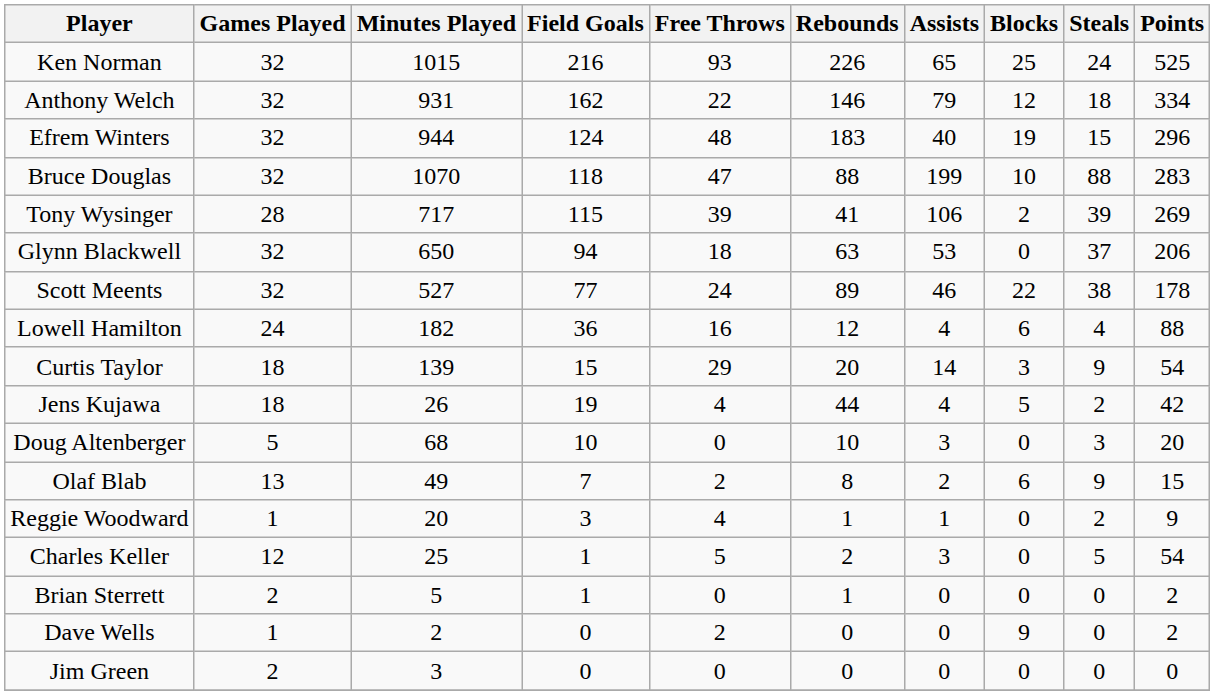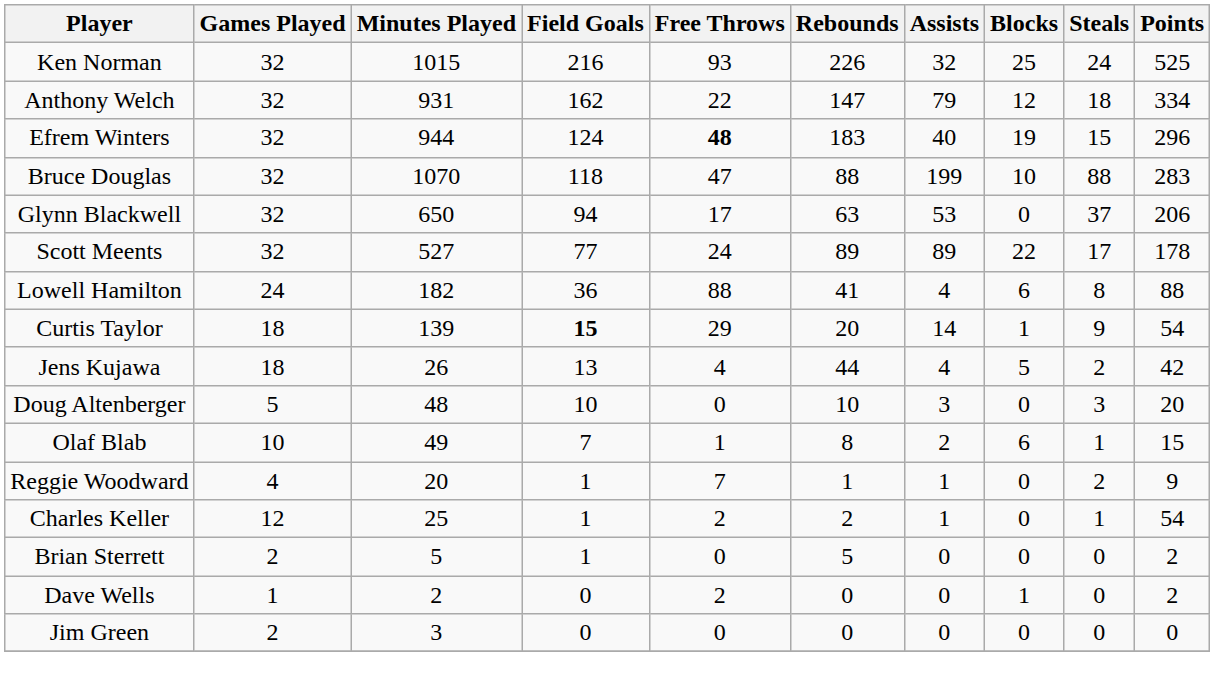(944, 61) 65 -> (944, 61) 32
(847, 99) 146 -> (847, 99) 147
(720, 137) normal -> (720, 137) bold
- row: (99, 213)
(720, 251) 18 -> (720, 213) 17
(944, 289) 46 -> (944, 251) 89
(1099, 289) 38 -> (1099, 251) 17
(720, 328) 16 -> (720, 289) 88
(847, 328) 12 -> (847, 289) 41
(1099, 328) 4 -> (1099, 289) 8
(585, 366) normal -> (585, 328) bold
(1024, 366) 3 -> (1024, 328) 1
(585, 404) 19 -> (585, 366) 13
(436, 442) 68 -> (436, 404) 48
(273, 480) 13 -> (273, 442) 10
(720, 480) 2 -> (720, 442) 1
(1099, 480) 9 -> (1099, 442) 1
(273, 518) 1 -> (273, 480) 4
(585, 518) 3 -> (585, 480) 1
(720, 518) 4 -> (720, 480) 7
(720, 556) 5 -> (720, 518) 2
(944, 556) 3 -> (944, 518) 1
(1099, 556) 5 -> (1099, 518) 1
(847, 594) 1 -> (847, 556) 5
(1024, 632) 9 -> (1024, 594) 1
